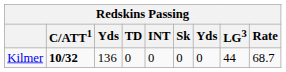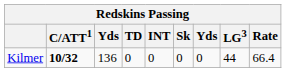(264, 58) 68.7 -> (264, 58) 66.4
